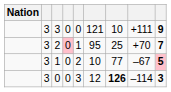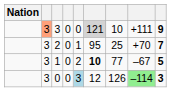(47, 29) no background -> (47, 29) lightsalmon background
(95, 29) no background -> (95, 29) lightgrey background
(68, 45) pink background -> (68, 45) no background
(95, 62) normal -> (95, 62) bold
(161, 62) pink background -> (161, 62) no background
(79, 78) no background -> (79, 78) lightblue background
(117, 78) bold -> (117, 78) normal
(142, 78) no background -> (142, 78) lightgreen background
